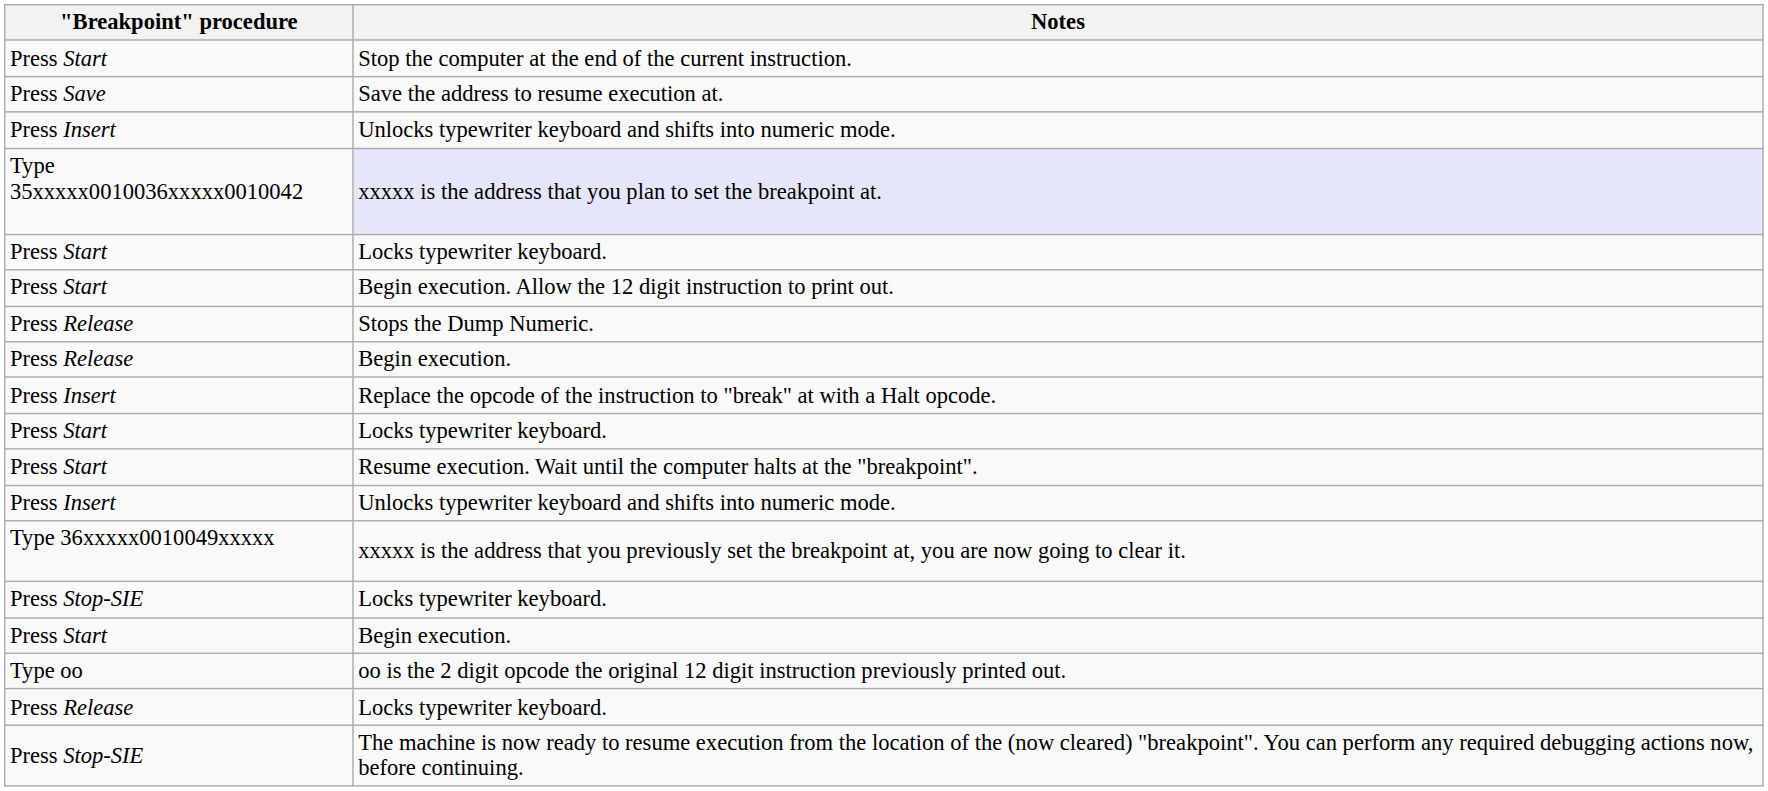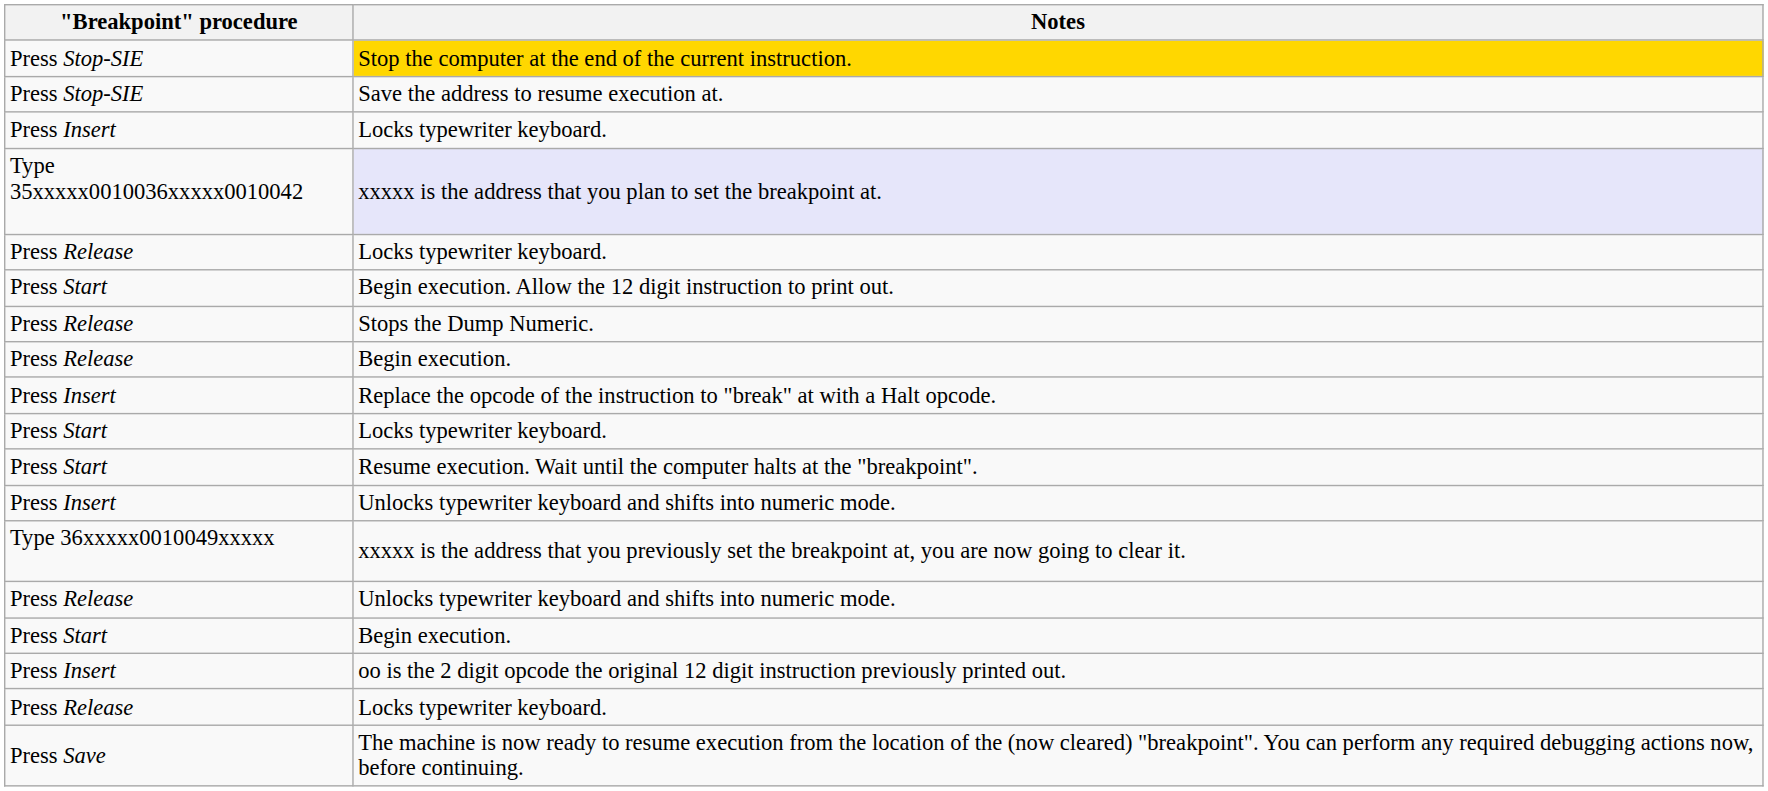(58, 58) Press Start -> (77, 58) Press Stop-SIE
(605, 58) no background -> (605, 58) gold background
(58, 93) Press Save -> (77, 93) Press Stop-SIE
(627, 129) Unlocks typewriter keyboard and shifts into numeric mode. -> (483, 129) Locks typewriter keyboard.
(58, 252) Press Start -> (72, 252) Press Release
(77, 599) Press Stop-SIE -> (72, 599) Press Release
(483, 599) Locks typewriter keyboard. -> (627, 599) Unlocks typewriter keyboard and shifts into numeric mode.
(46, 670) Type oo -> (63, 670) Press Insert
(77, 755) Press Stop-SIE -> (58, 755) Press Save
